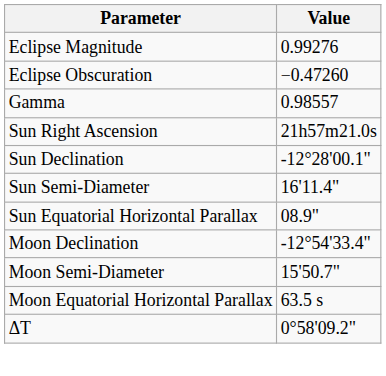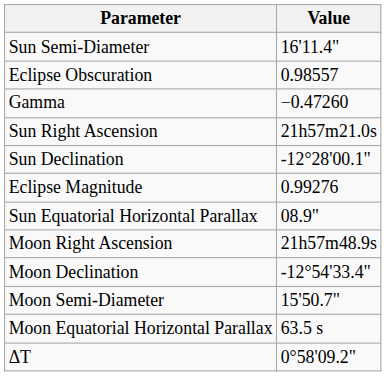rows swapped: (75, 46) <-> (79, 187)
(315, 74) −0.47260 -> (310, 74) 0.98557
(310, 103) 0.98557 -> (315, 103) −0.47260
+ row: (91, 243)
